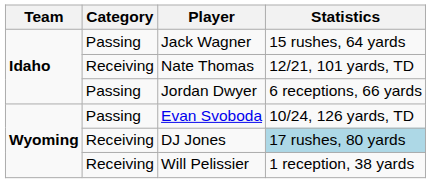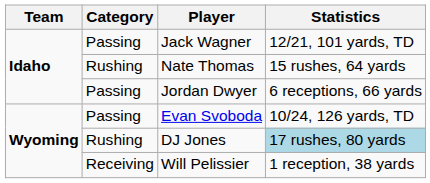(337, 41) 15 rushes, 64 yards -> (342, 41) 12/21, 101 yards, TD
(120, 66) Receiving -> (114, 66) Rushing
(342, 66) 12/21, 101 yards, TD -> (337, 66) 15 rushes, 64 yards
(120, 140) Receiving -> (114, 140) Rushing
